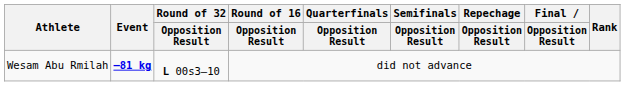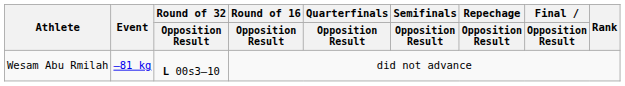(132, 65) bold -> (132, 65) normal
